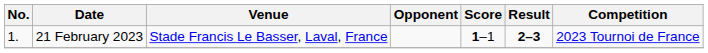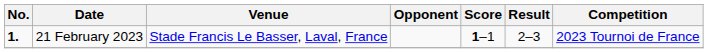(13, 36) normal -> (13, 36) bold
(529, 36) bold -> (529, 36) normal
